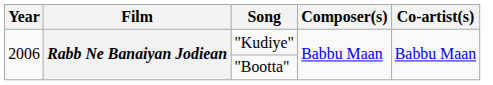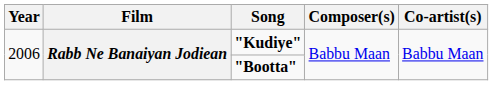(264, 42) normal -> (268, 42) bold
(262, 67) normal -> (266, 67) bold
